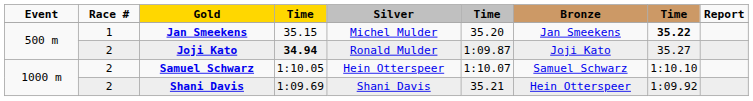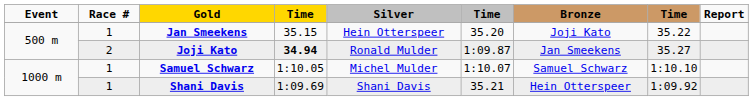(394, 32) Michel Mulder -> (394, 32) Hein Otterspeer
(580, 32) Jan Smeekens -> (580, 32) Joji Kato
(674, 32) bold -> (674, 32) normal
(580, 50) Joji Kato -> (580, 50) Jan Smeekens
(109, 68) 2 -> (109, 68) 1
(394, 68) Hein Otterspeer -> (394, 68) Michel Mulder
(109, 86) 2 -> (109, 86) 1
